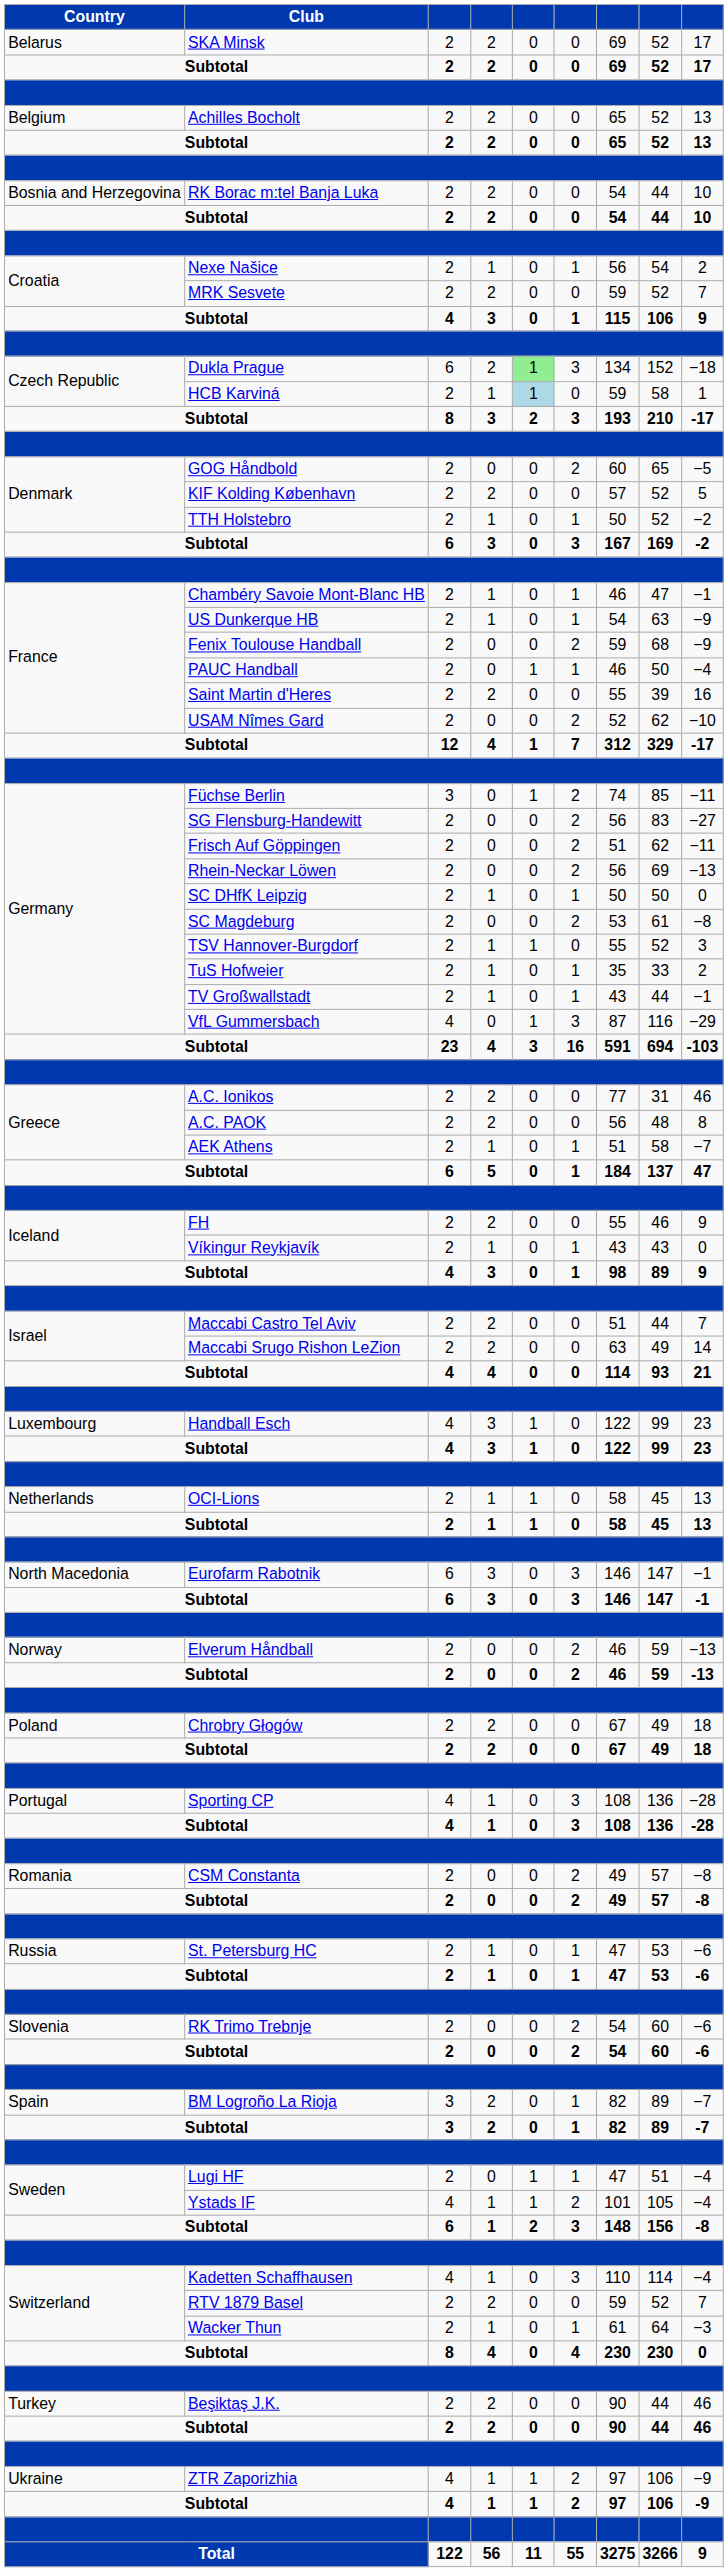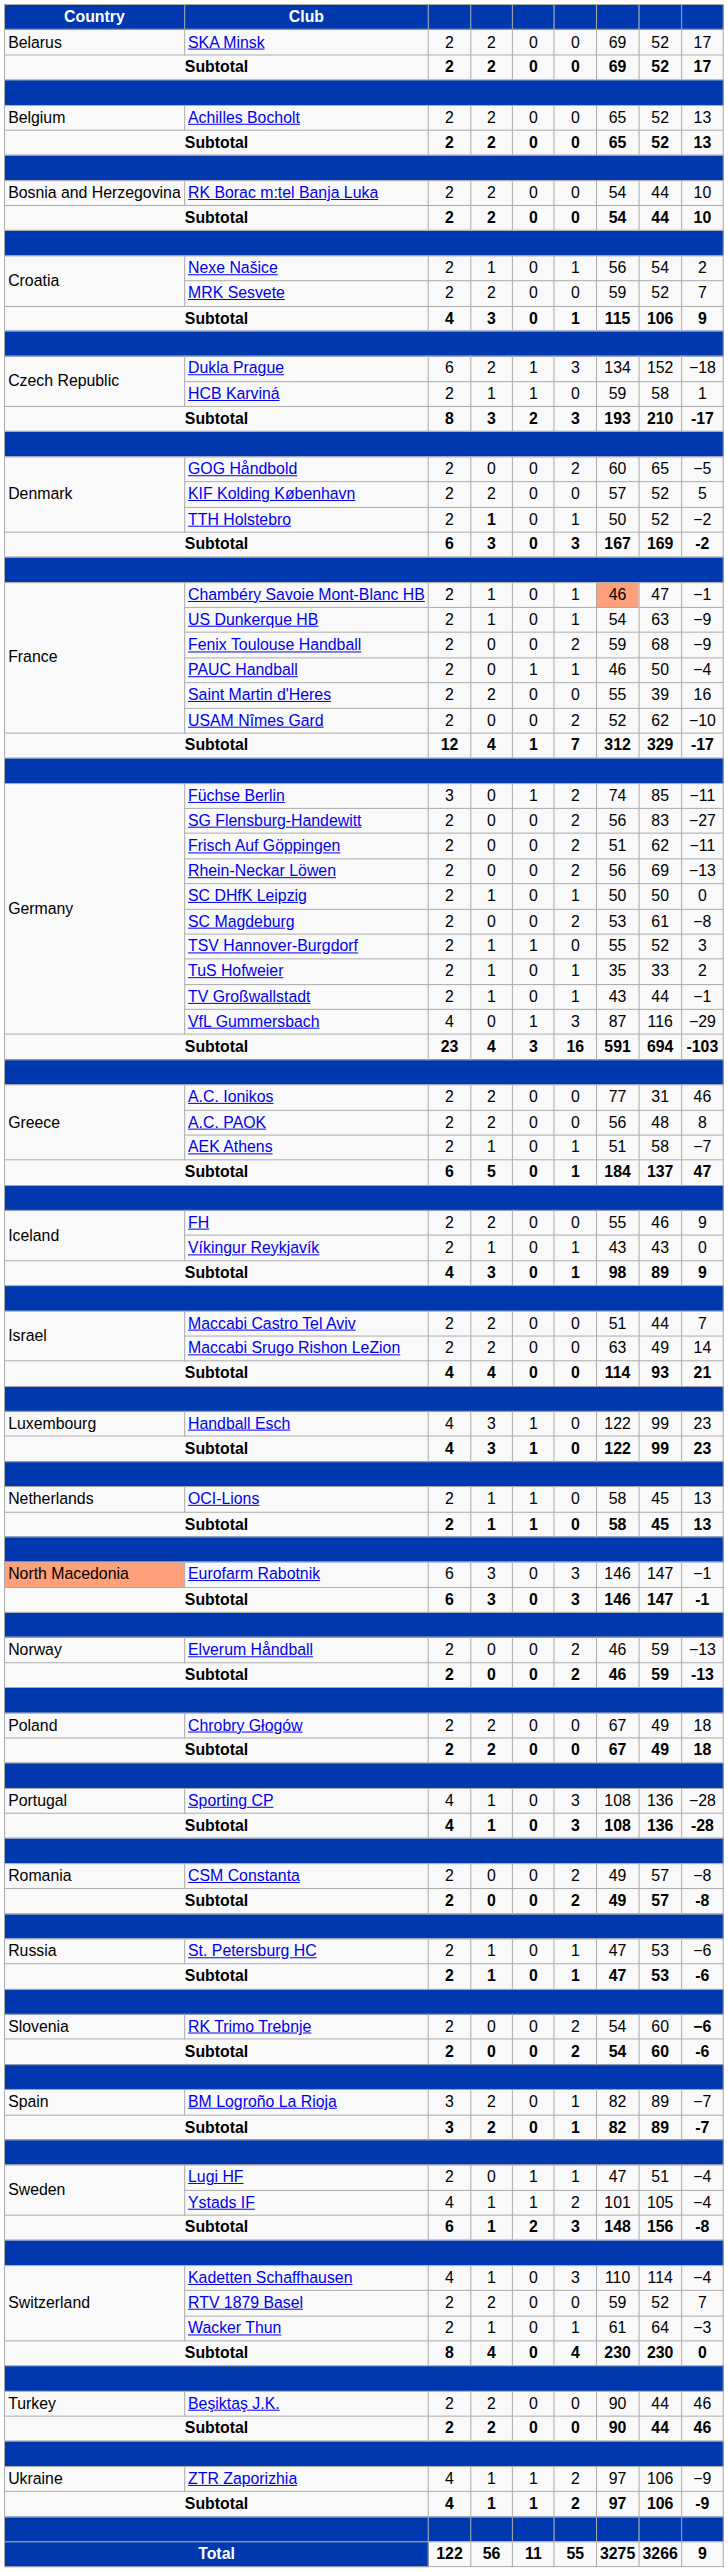(533, 368) lightgreen background -> (533, 368) no background
(533, 393) lightblue background -> (533, 393) no background
(491, 519) normal -> (491, 519) bold
(618, 594) no background -> (618, 594) lightsalmon background
(68, 1574) no background -> (68, 1574) lightsalmon background
(702, 2026) normal -> (702, 2026) bold
